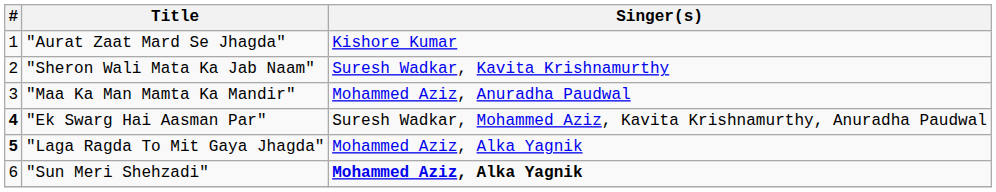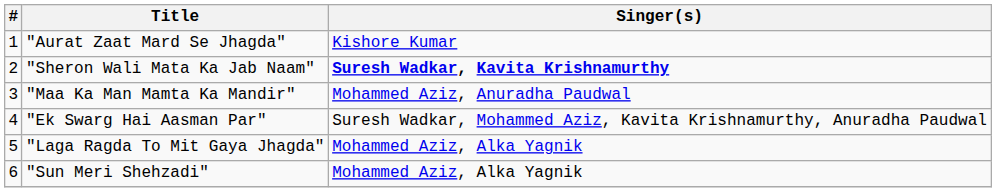(501, 70) normal -> (501, 70) bold
(13, 122) bold -> (13, 122) normal
(13, 148) bold -> (13, 148) normal
(457, 173) bold -> (457, 173) normal
